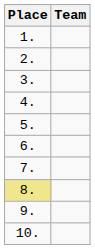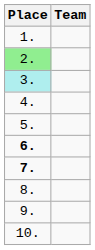(28, 59) no background -> (28, 59) lightgreen background
(28, 81) no background -> (28, 81) paleturquoise background
(28, 146) normal -> (28, 146) bold
(28, 168) normal -> (28, 168) bold
(28, 190) khaki background -> (28, 190) no background
